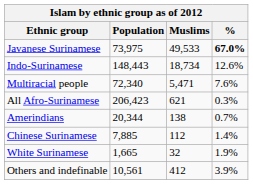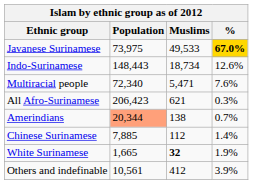(230, 48) no background -> (230, 48) gold background
(128, 118) no background -> (128, 118) lightsalmon background
(175, 153) normal -> (175, 153) bold
